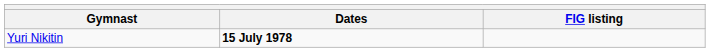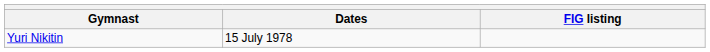(257, 38) bold -> (259, 38) normal
